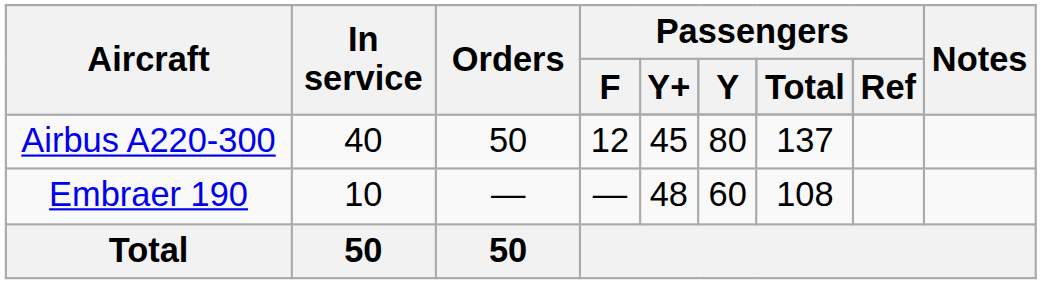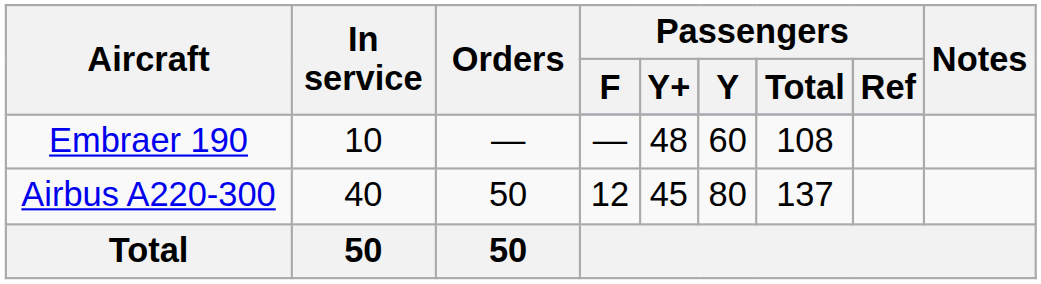rows swapped: (149, 140) <-> (149, 195)
